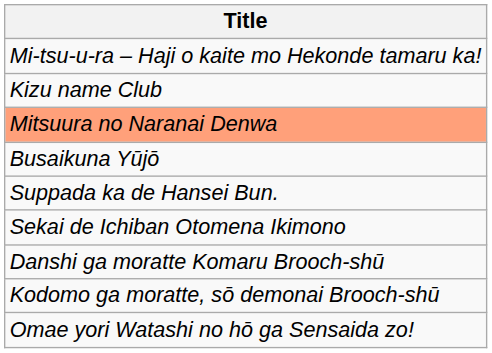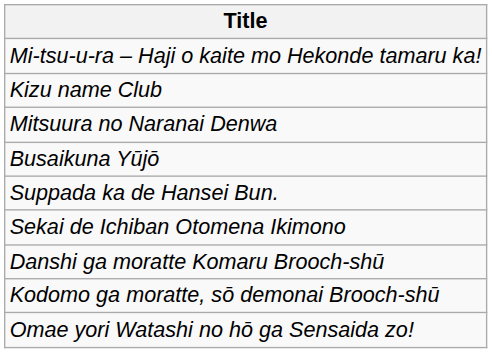(144, 124) lightsalmon background -> (144, 124) no background
